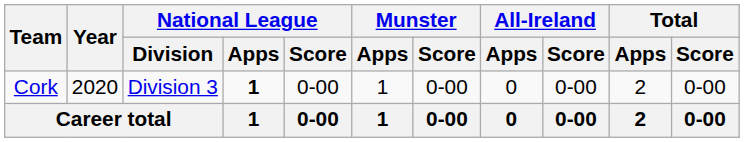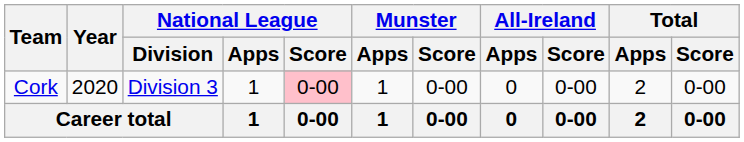(253, 86) bold -> (253, 86) normal
(318, 86) no background -> (318, 86) pink background
